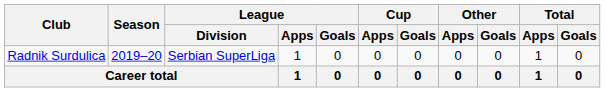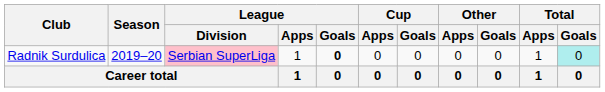(221, 55) no background -> (221, 55) pink background
(337, 55) normal -> (337, 55) bold
(579, 55) no background -> (579, 55) paleturquoise background
